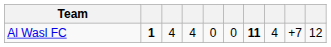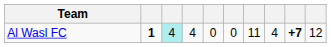(172, 33) no background -> (172, 33) paleturquoise background
(254, 33) bold -> (254, 33) normal
(295, 33) normal -> (295, 33) bold
